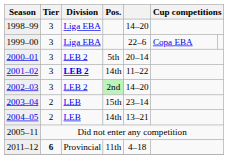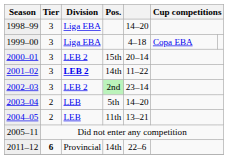(137, 41) 22–6 -> (137, 41) 4–18
(113, 56) 5th -> (113, 56) 15th
(137, 86) 14–20 -> (137, 86) 23–14
(113, 101) 15th -> (113, 101) 5th
(137, 101) 23–14 -> (137, 101) 14–20
(113, 116) 14th -> (113, 116) 11th
(113, 146) 11th -> (113, 146) 14th
(137, 146) 4–18 -> (137, 146) 22–6
